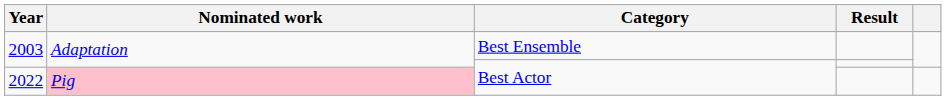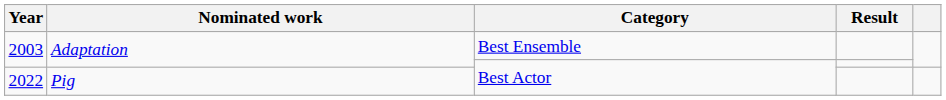(63, 80) pink background -> (63, 80) no background
